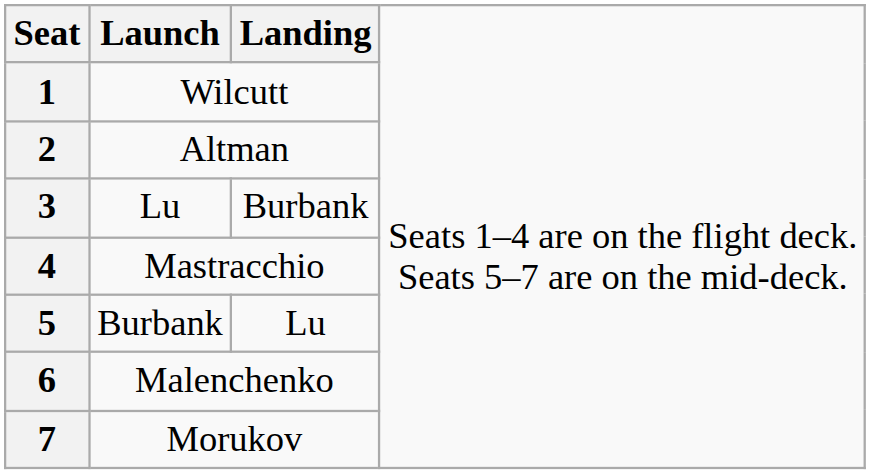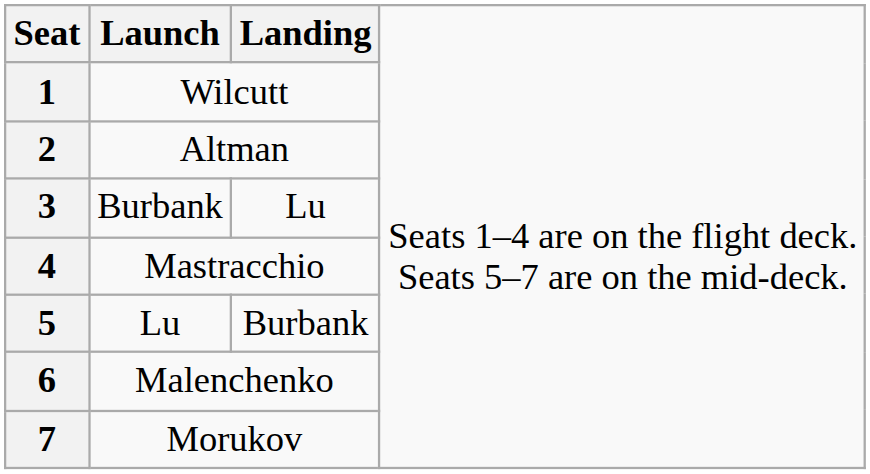(160, 206) Lu -> (160, 206) Burbank
(306, 206) Burbank -> (306, 206) Lu
(160, 322) Burbank -> (160, 322) Lu
(306, 322) Lu -> (306, 322) Burbank
